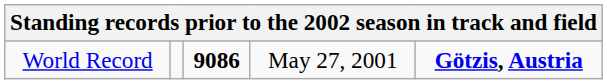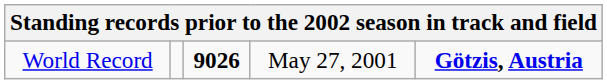(217, 59) 9086 -> (217, 59) 9026
